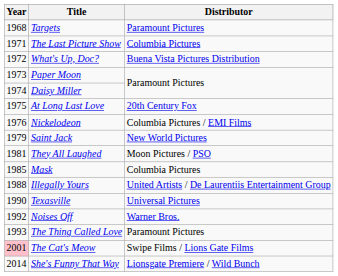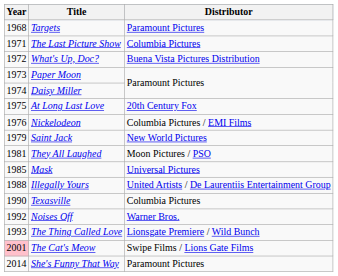(164, 169) Columbia Pictures -> (163, 169) Universal Pictures
(163, 201) Universal Pictures -> (164, 201) Columbia Pictures
(166, 232) Paramount Pictures -> (193, 232) Lionsgate Premiere / Wild Bunch
(193, 264) Lionsgate Premiere / Wild Bunch -> (166, 264) Paramount Pictures
